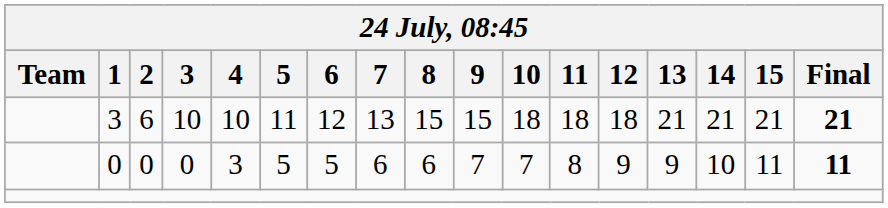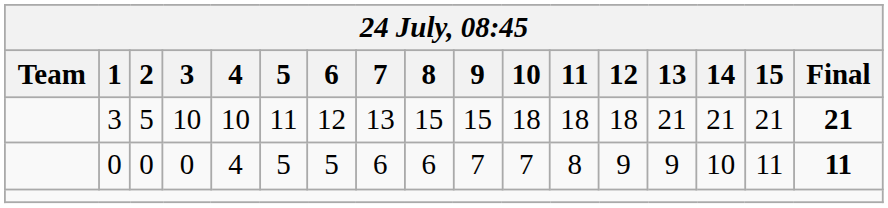(147, 119) 6 -> (147, 119) 5
(236, 165) 3 -> (236, 165) 4
